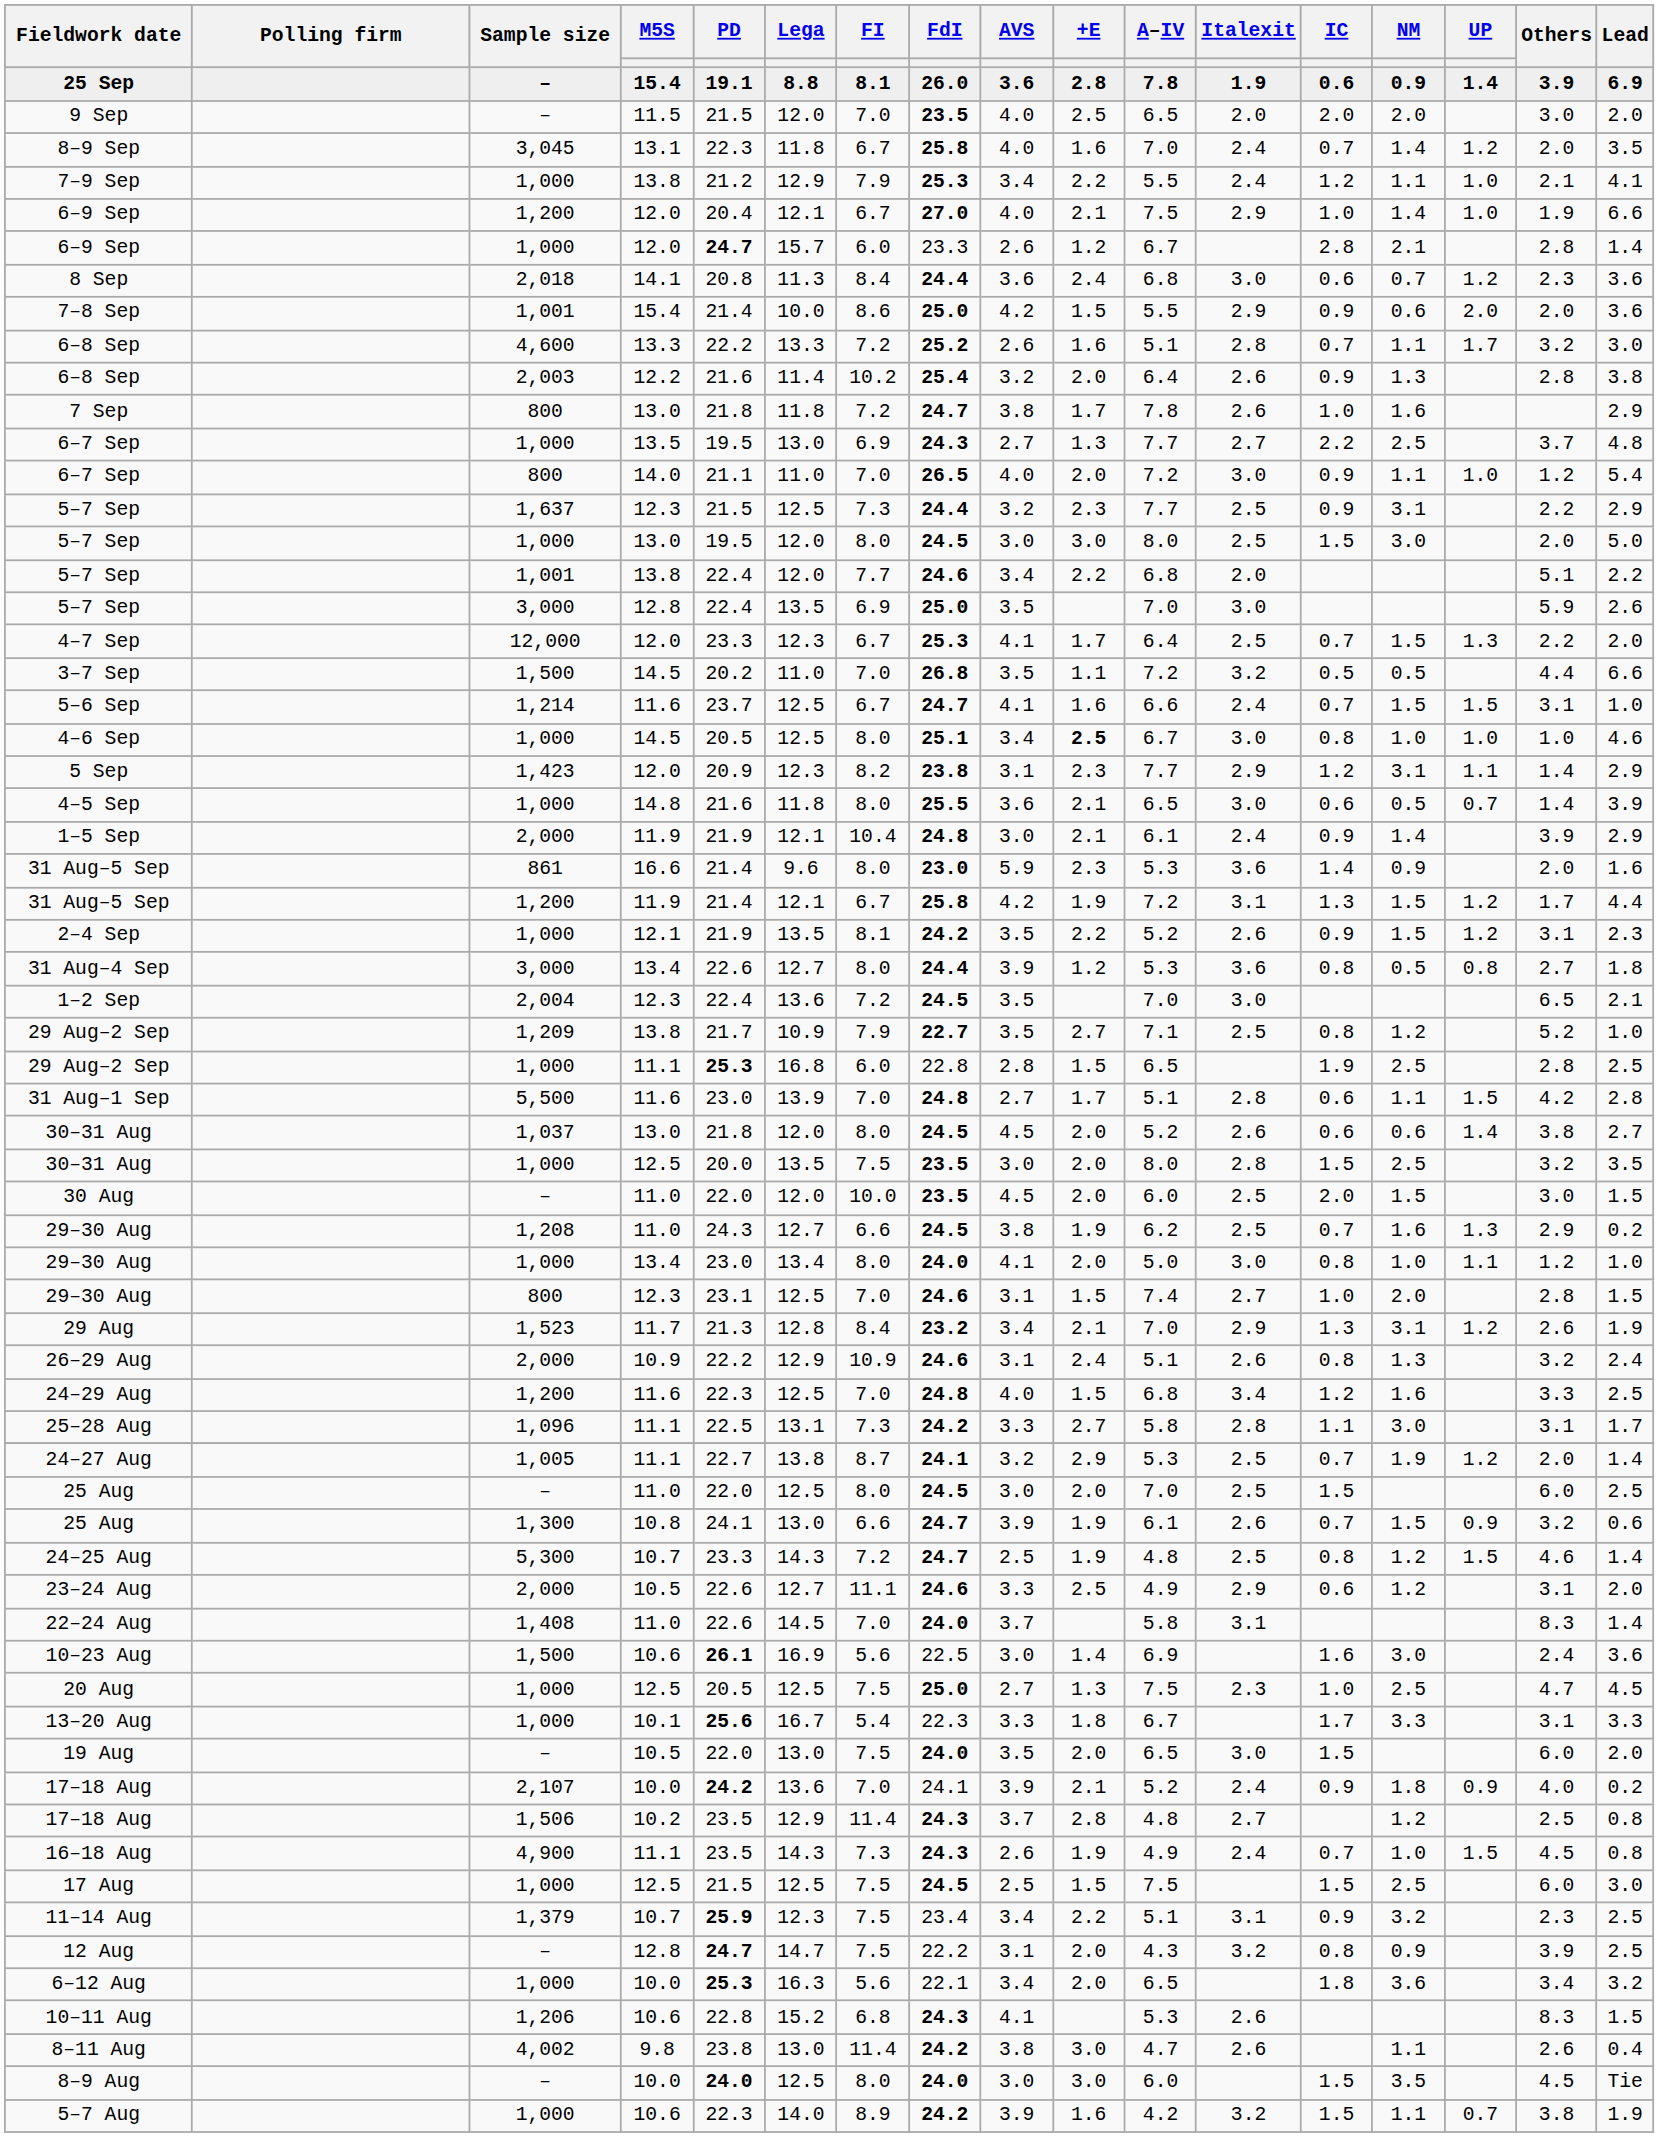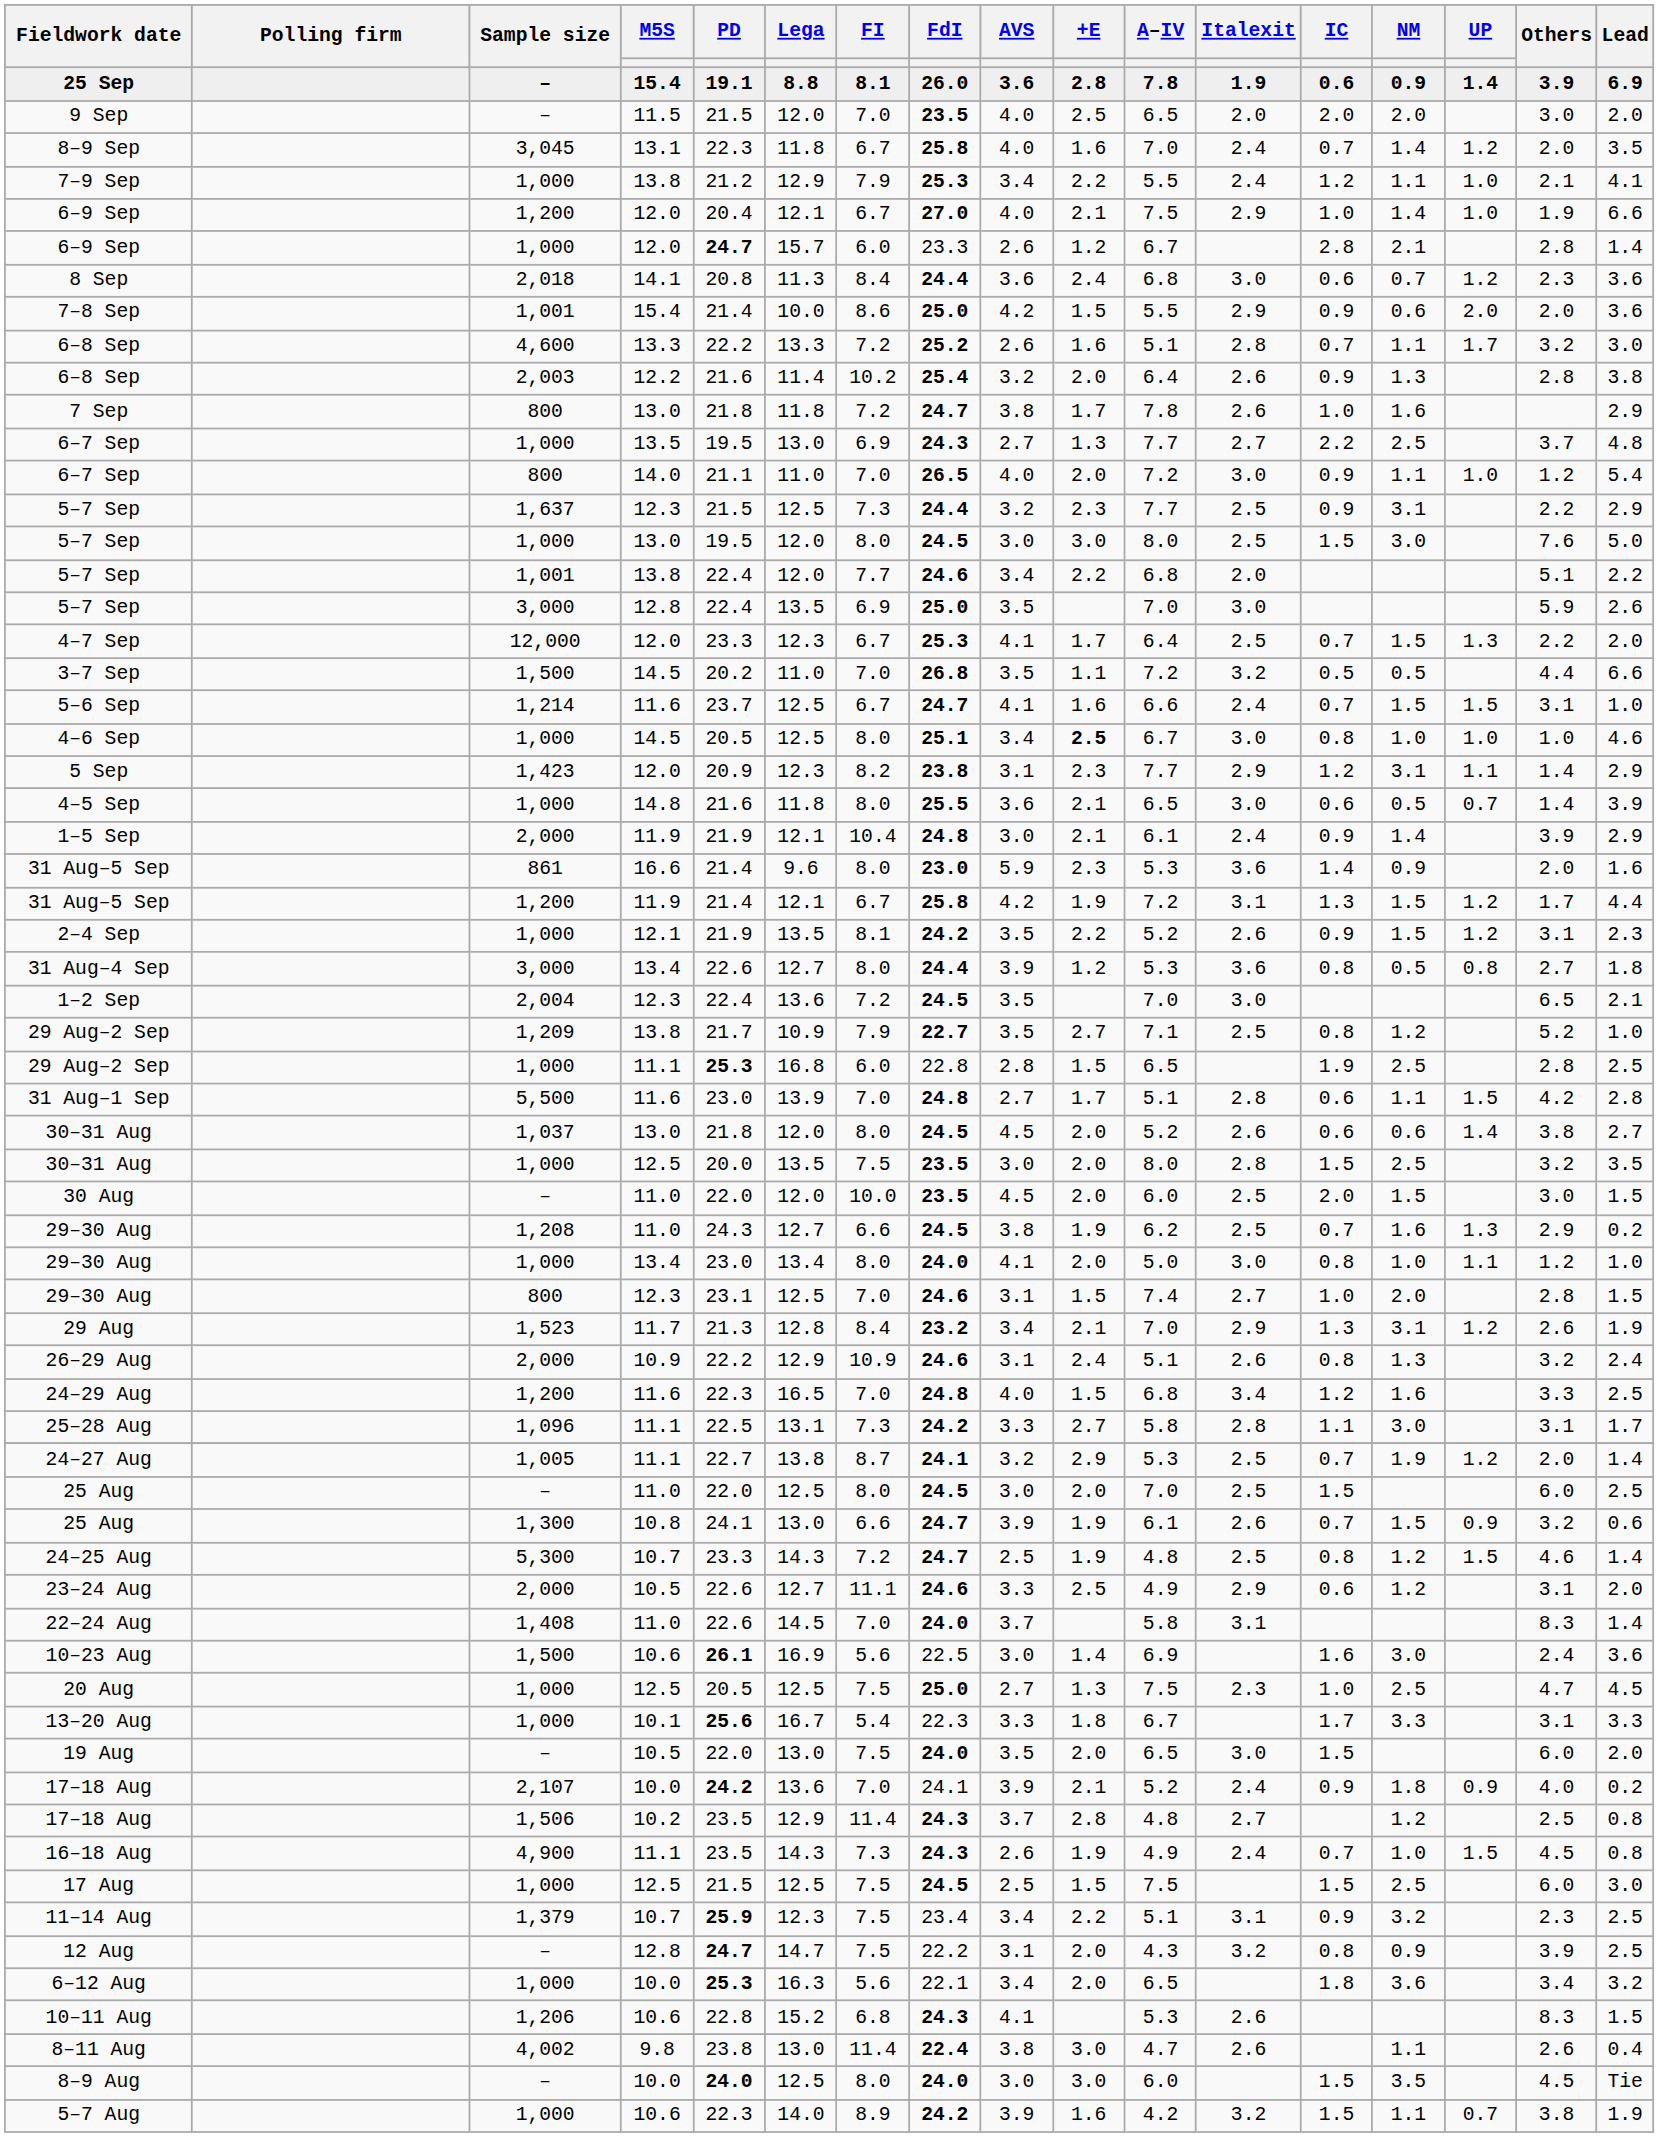(1557, 542) 2.0 -> (1557, 542) 7.6
(801, 1394) 12.5 -> (801, 1394) 16.5
(945, 2049) 24.2 -> (945, 2049) 22.4
